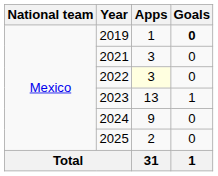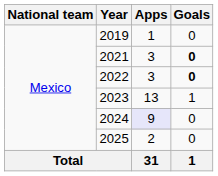(192, 35) bold -> (192, 35) normal
(192, 56) normal -> (192, 56) bold
(151, 77) lightyellow background -> (151, 77) no background
(192, 77) normal -> (192, 77) bold
(151, 118) no background -> (151, 118) lavender background
